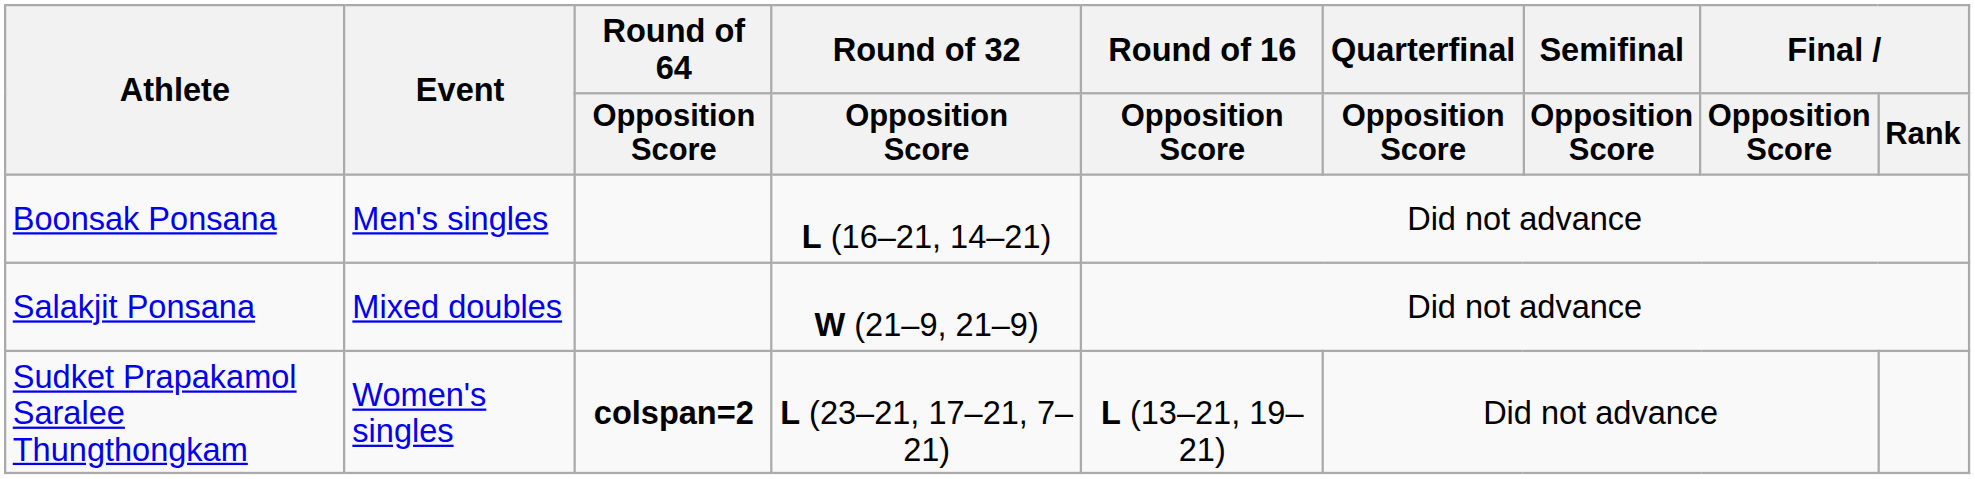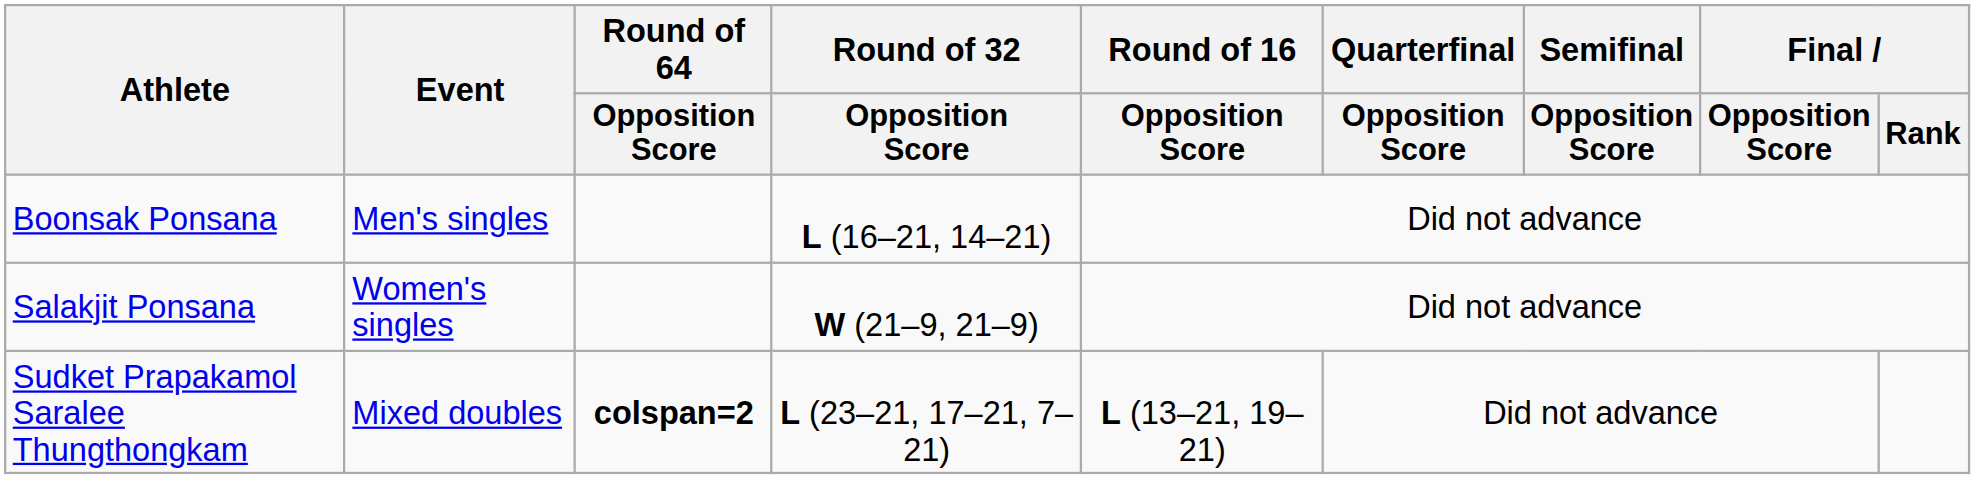(457, 307) Mixed doubles -> (419, 307) Women's singles
(419, 413) Women's singles -> (457, 413) Mixed doubles
